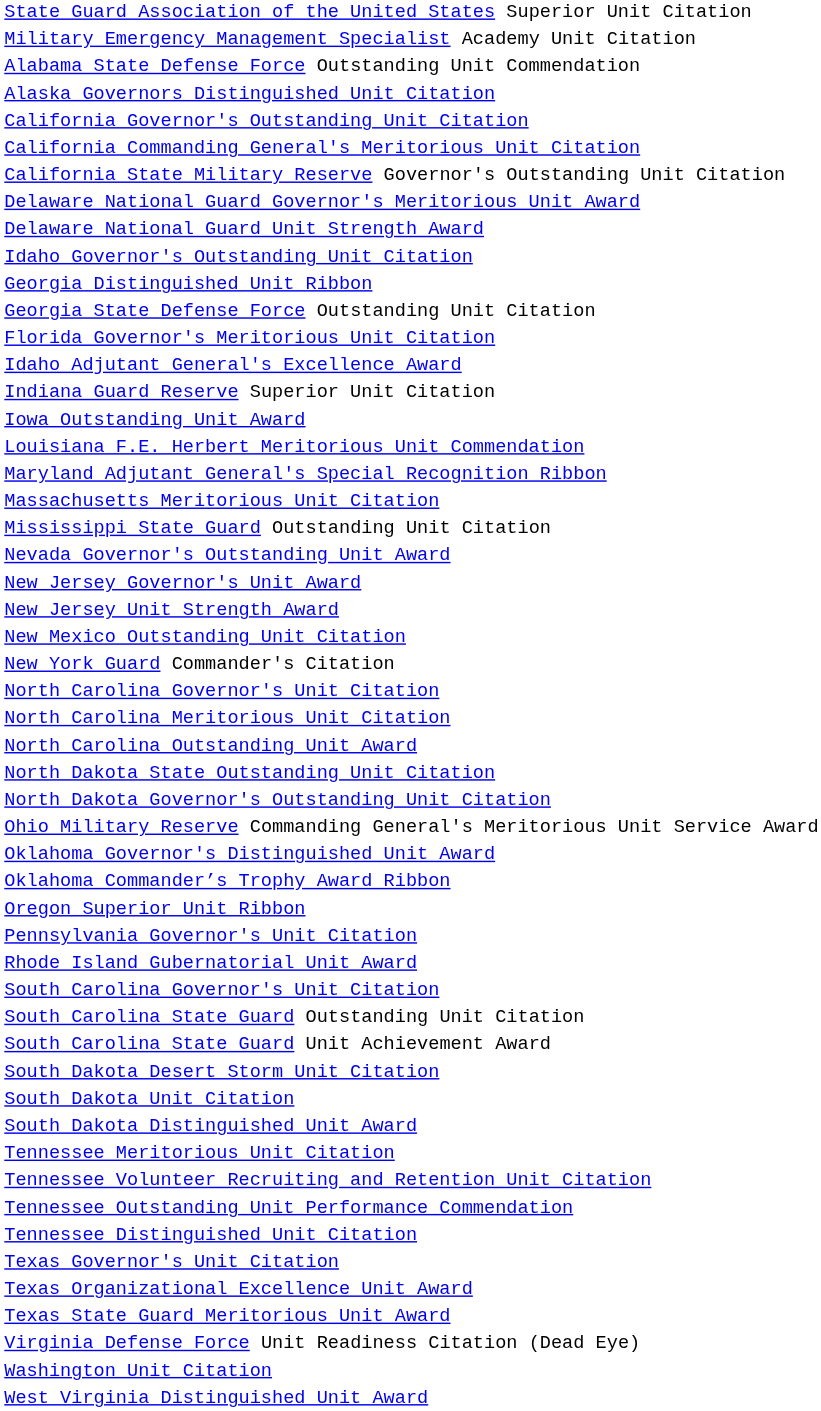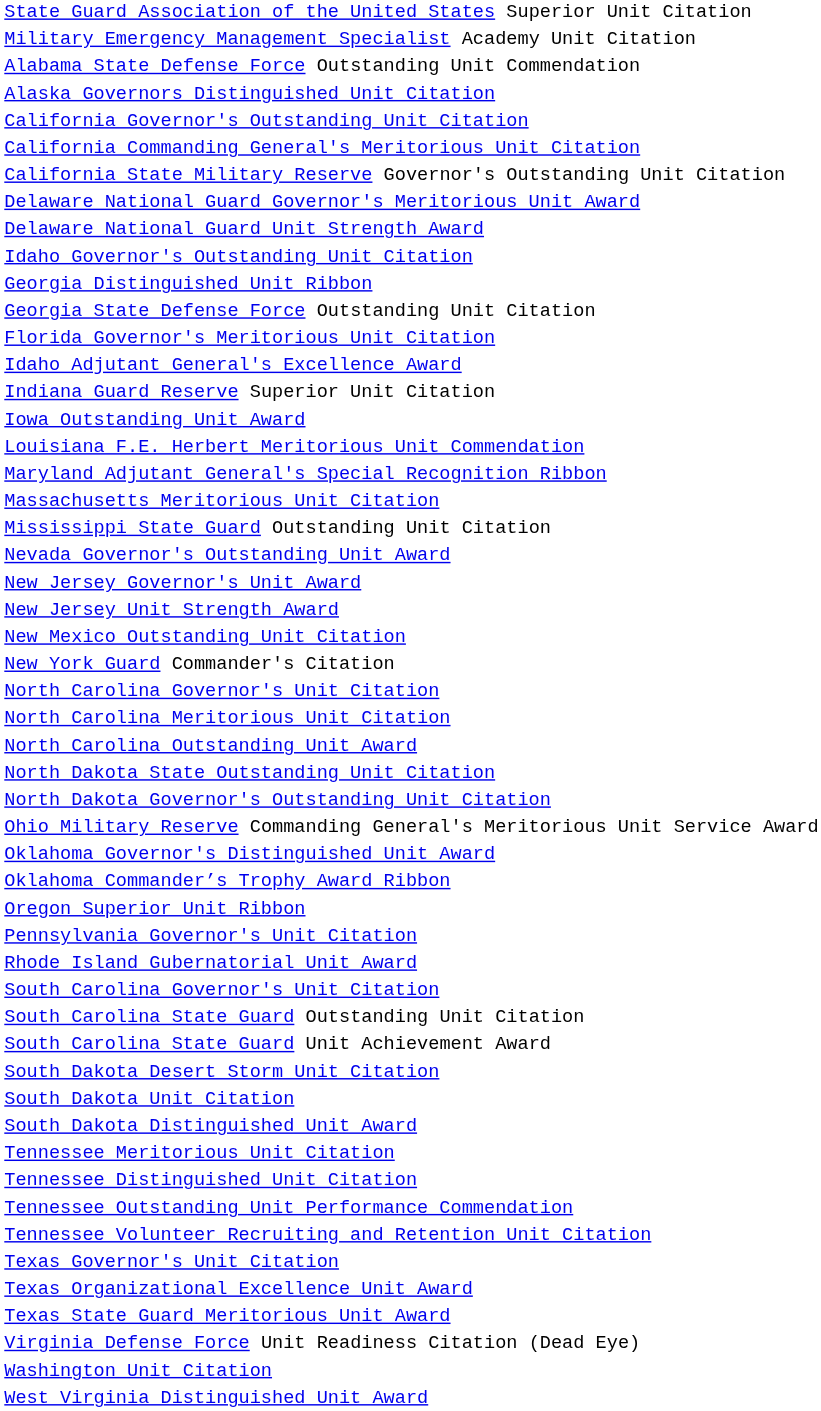(328, 1180) Tennessee Volunteer Recruiting and Retention Unit Citation -> (211, 1180) Tennessee Distinguished Unit Citation
(211, 1235) Tennessee Distinguished Unit Citation -> (328, 1235) Tennessee Volunteer Recruiting and Retention Unit Citation
